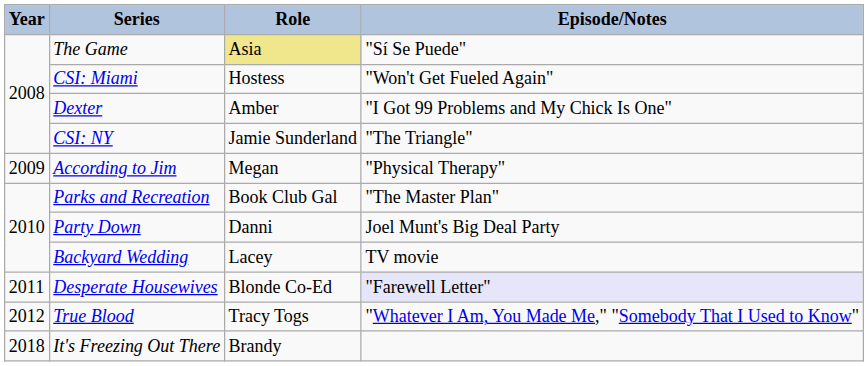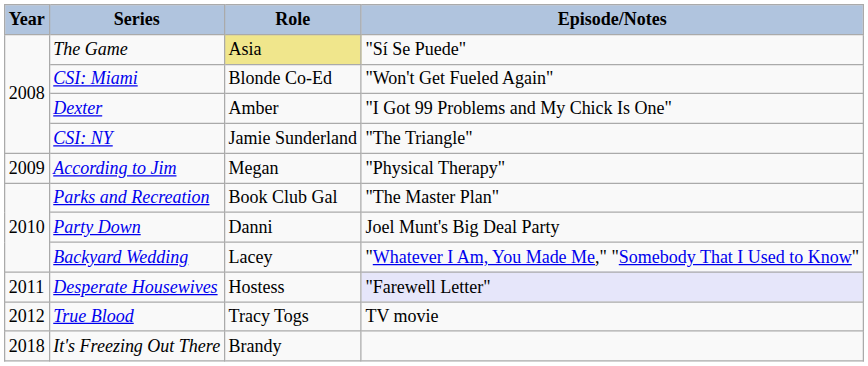(257, 79) Hostess -> (280, 79) Blonde Co-Ed
(402, 257) TV movie -> (612, 257) "Whatever I Am, You Made Me," "Somebody That I Used to Know"
(280, 286) Blonde Co-Ed -> (257, 286) Hostess
(612, 316) "Whatever I Am, You Made Me," "Somebody That I Used to Know" -> (402, 316) TV movie
